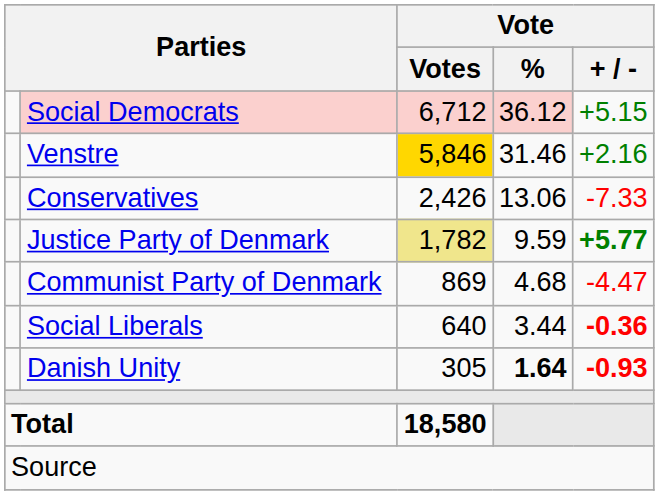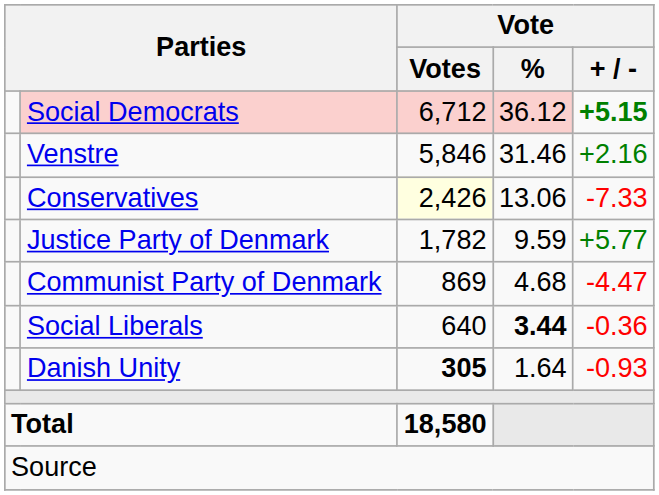(613, 111) normal -> (613, 111) bold
(453, 154) gold background -> (453, 154) no background
(453, 197) no background -> (453, 197) lightyellow background
(453, 240) khaki background -> (453, 240) no background
(613, 240) bold -> (613, 240) normal
(540, 326) normal -> (540, 326) bold
(617, 326) bold -> (617, 326) normal
(464, 369) normal -> (464, 369) bold
(540, 369) bold -> (540, 369) normal
(617, 369) bold -> (617, 369) normal
